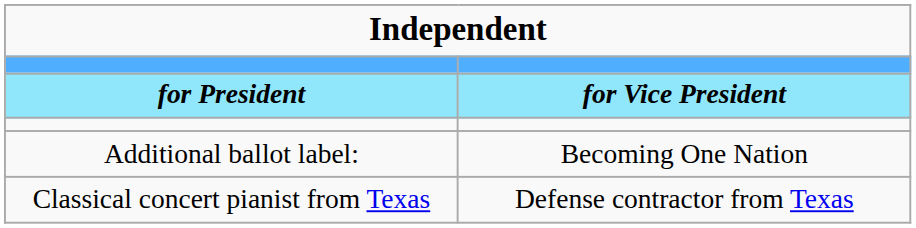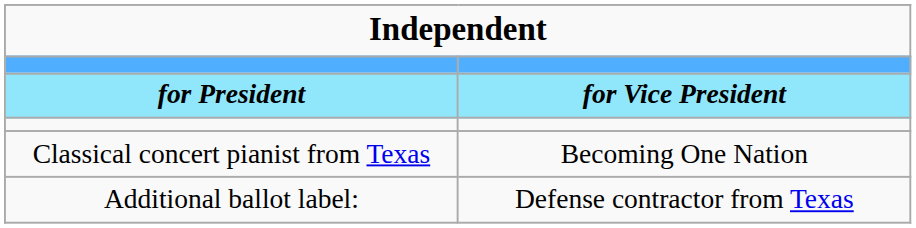(231, 153) Additional ballot label: -> (231, 153) Classical concert pianist from Texas
(231, 198) Classical concert pianist from Texas -> (231, 198) Additional ballot label:
